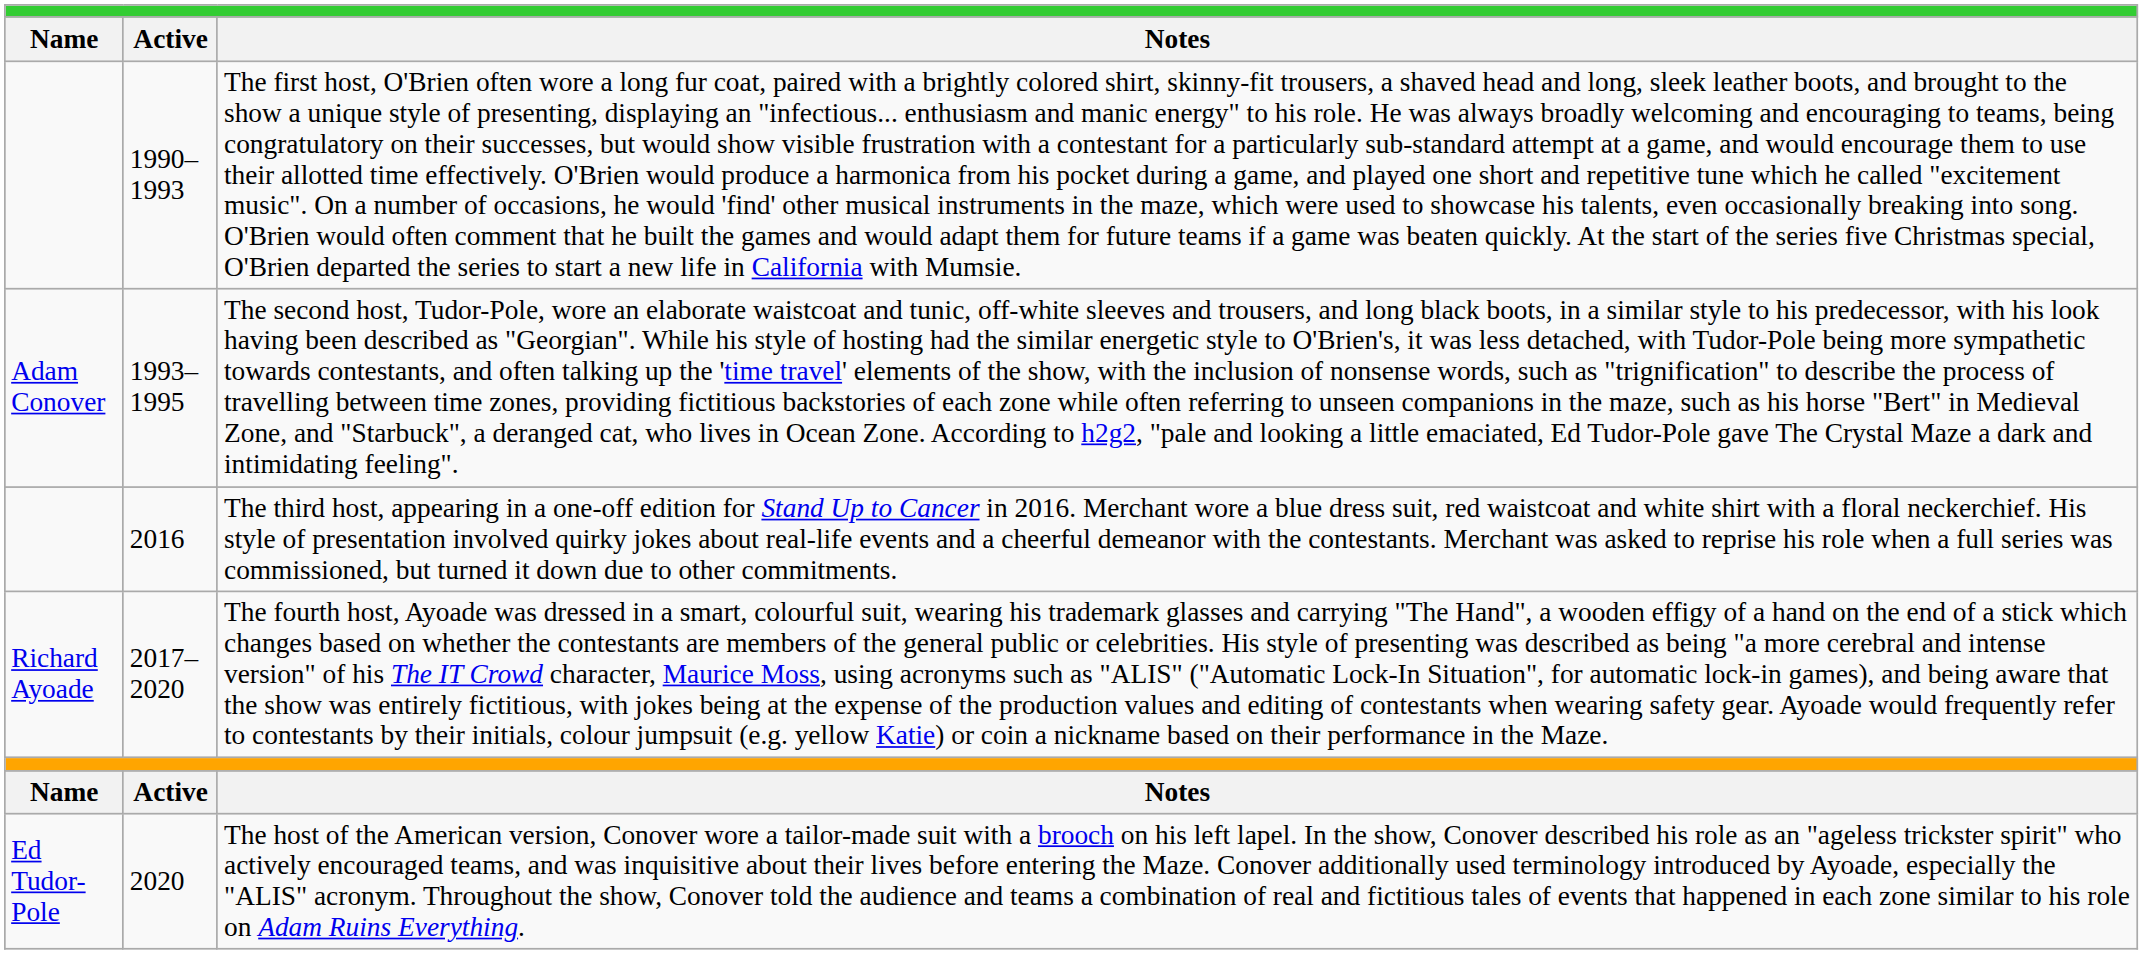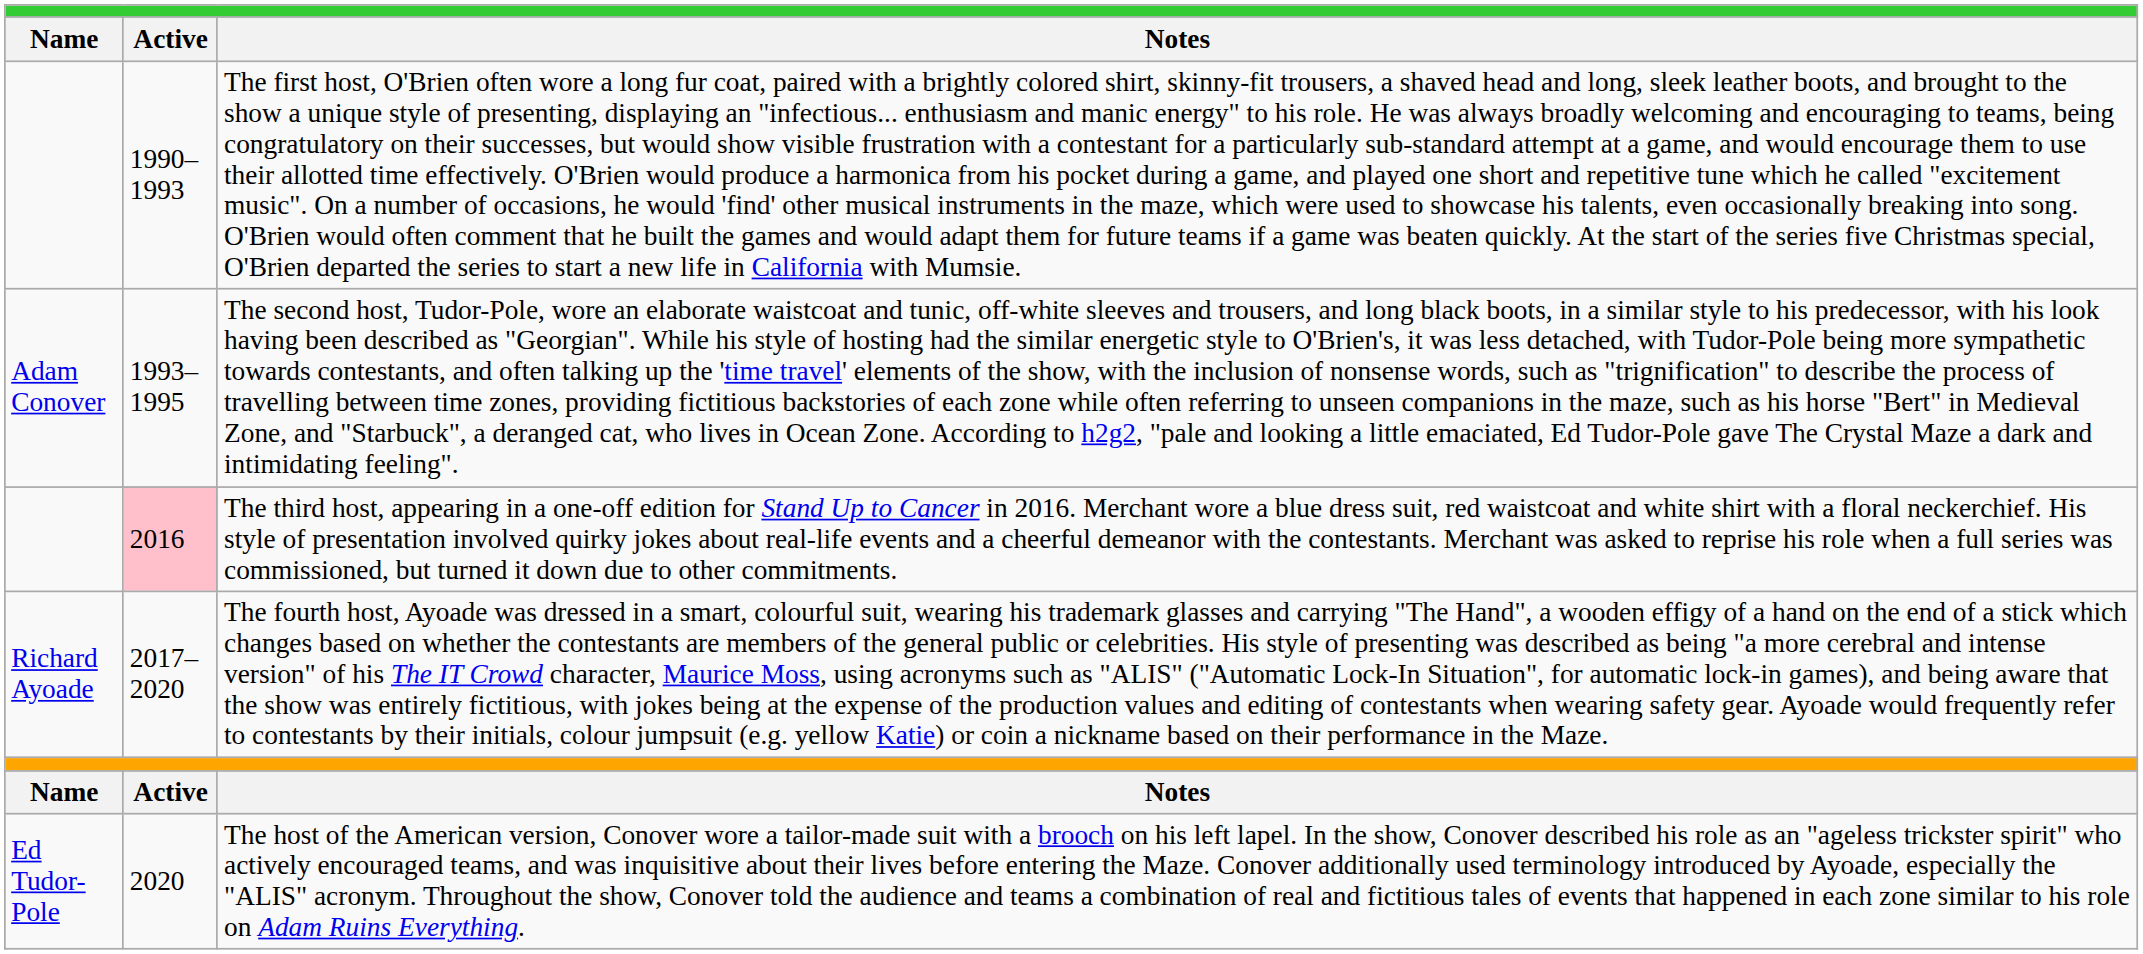(157, 538) no background -> (157, 538) pink background
